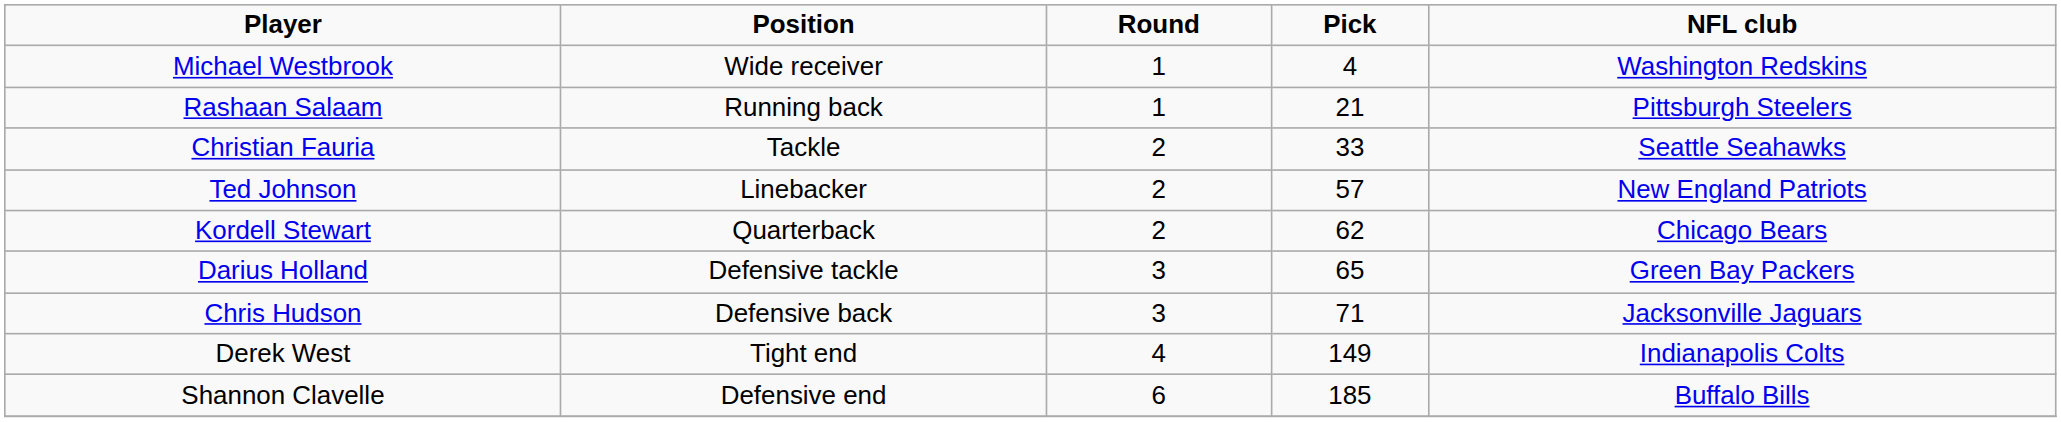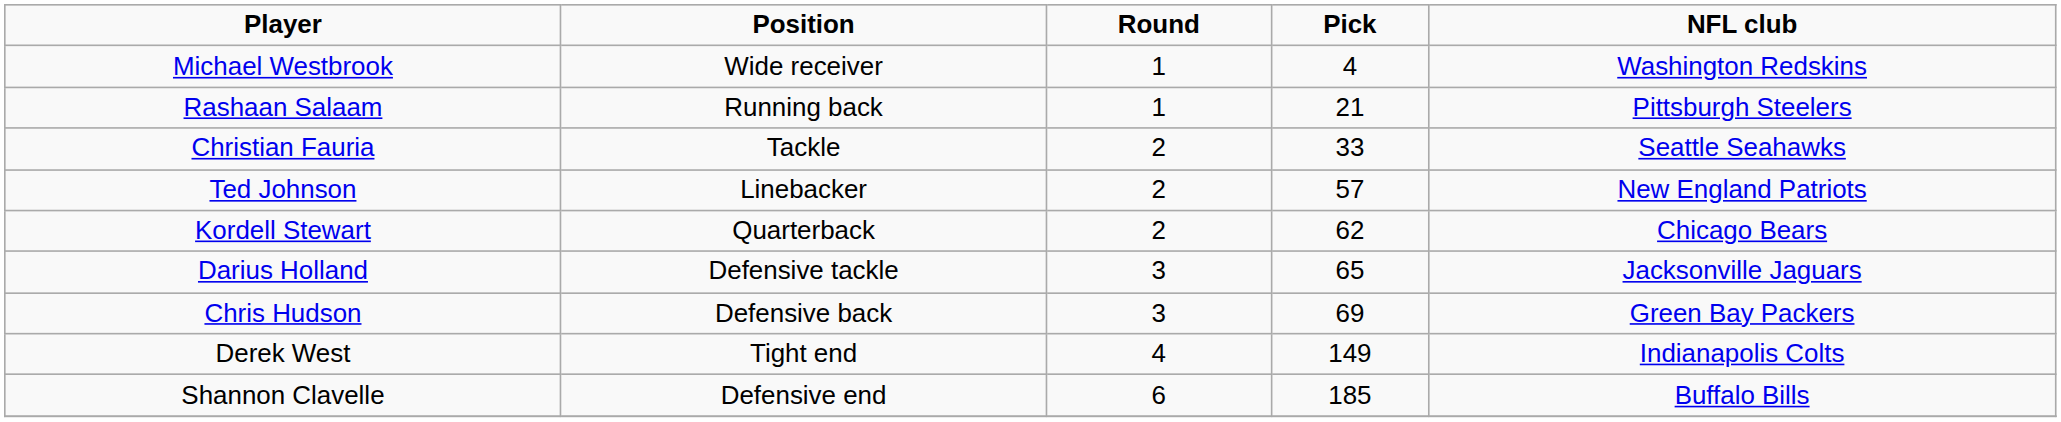(1742, 271) Green Bay Packers -> (1742, 271) Jacksonville Jaguars
(1350, 312) 71 -> (1350, 312) 69
(1742, 312) Jacksonville Jaguars -> (1742, 312) Green Bay Packers
